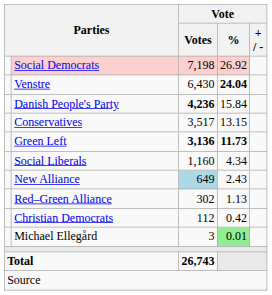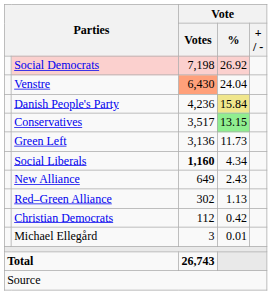(201, 84) no background -> (201, 84) lightsalmon background
(233, 84) bold -> (233, 84) normal
(201, 103) bold -> (201, 103) normal
(233, 103) no background -> (233, 103) khaki background
(233, 122) no background -> (233, 122) lightgreen background
(201, 141) bold -> (201, 141) normal
(234, 141) bold -> (234, 141) normal
(201, 160) normal -> (201, 160) bold
(205, 179) lightblue background -> (205, 179) no background
(236, 236) lightgreen background -> (236, 236) no background
